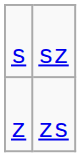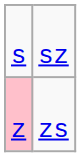(19, 129) no background -> (19, 129) pink background
